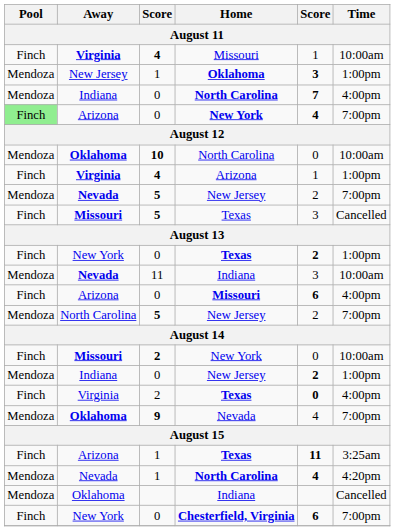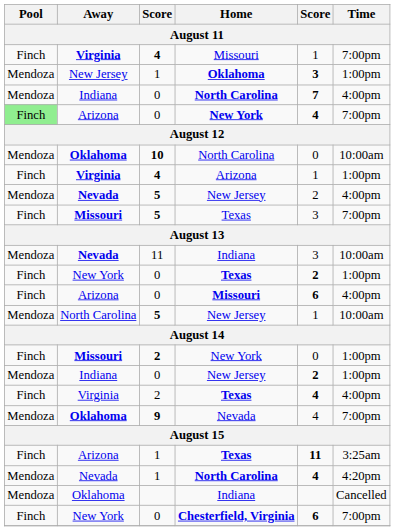(361, 54) 10:00am -> (361, 54) 7:00pm
(361, 194) 7:00pm -> (361, 194) 4:00pm
(361, 214) Cancelled -> (361, 214) 7:00pm
rows swapped: (98, 275) <-> (98, 255)
(315, 315) 2 -> (315, 315) 1
(361, 315) 7:00pm -> (361, 315) 10:00am
(361, 355) 10:00am -> (361, 355) 1:00pm
(315, 395) 0 -> (315, 395) 4
